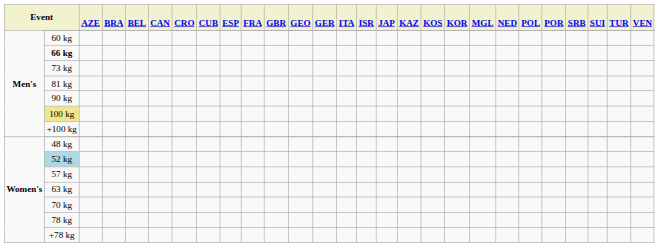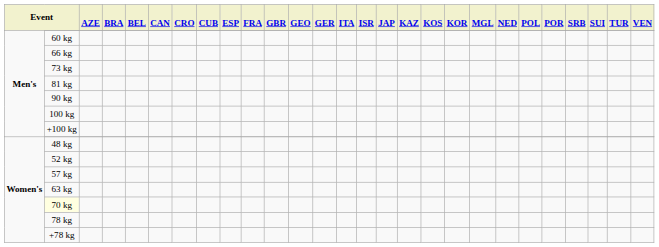(62, 53) bold -> (62, 53) normal
(62, 113) khaki background -> (62, 113) no background
(62, 159) lightblue background -> (62, 159) no background
(62, 204) no background -> (62, 204) lightyellow background
